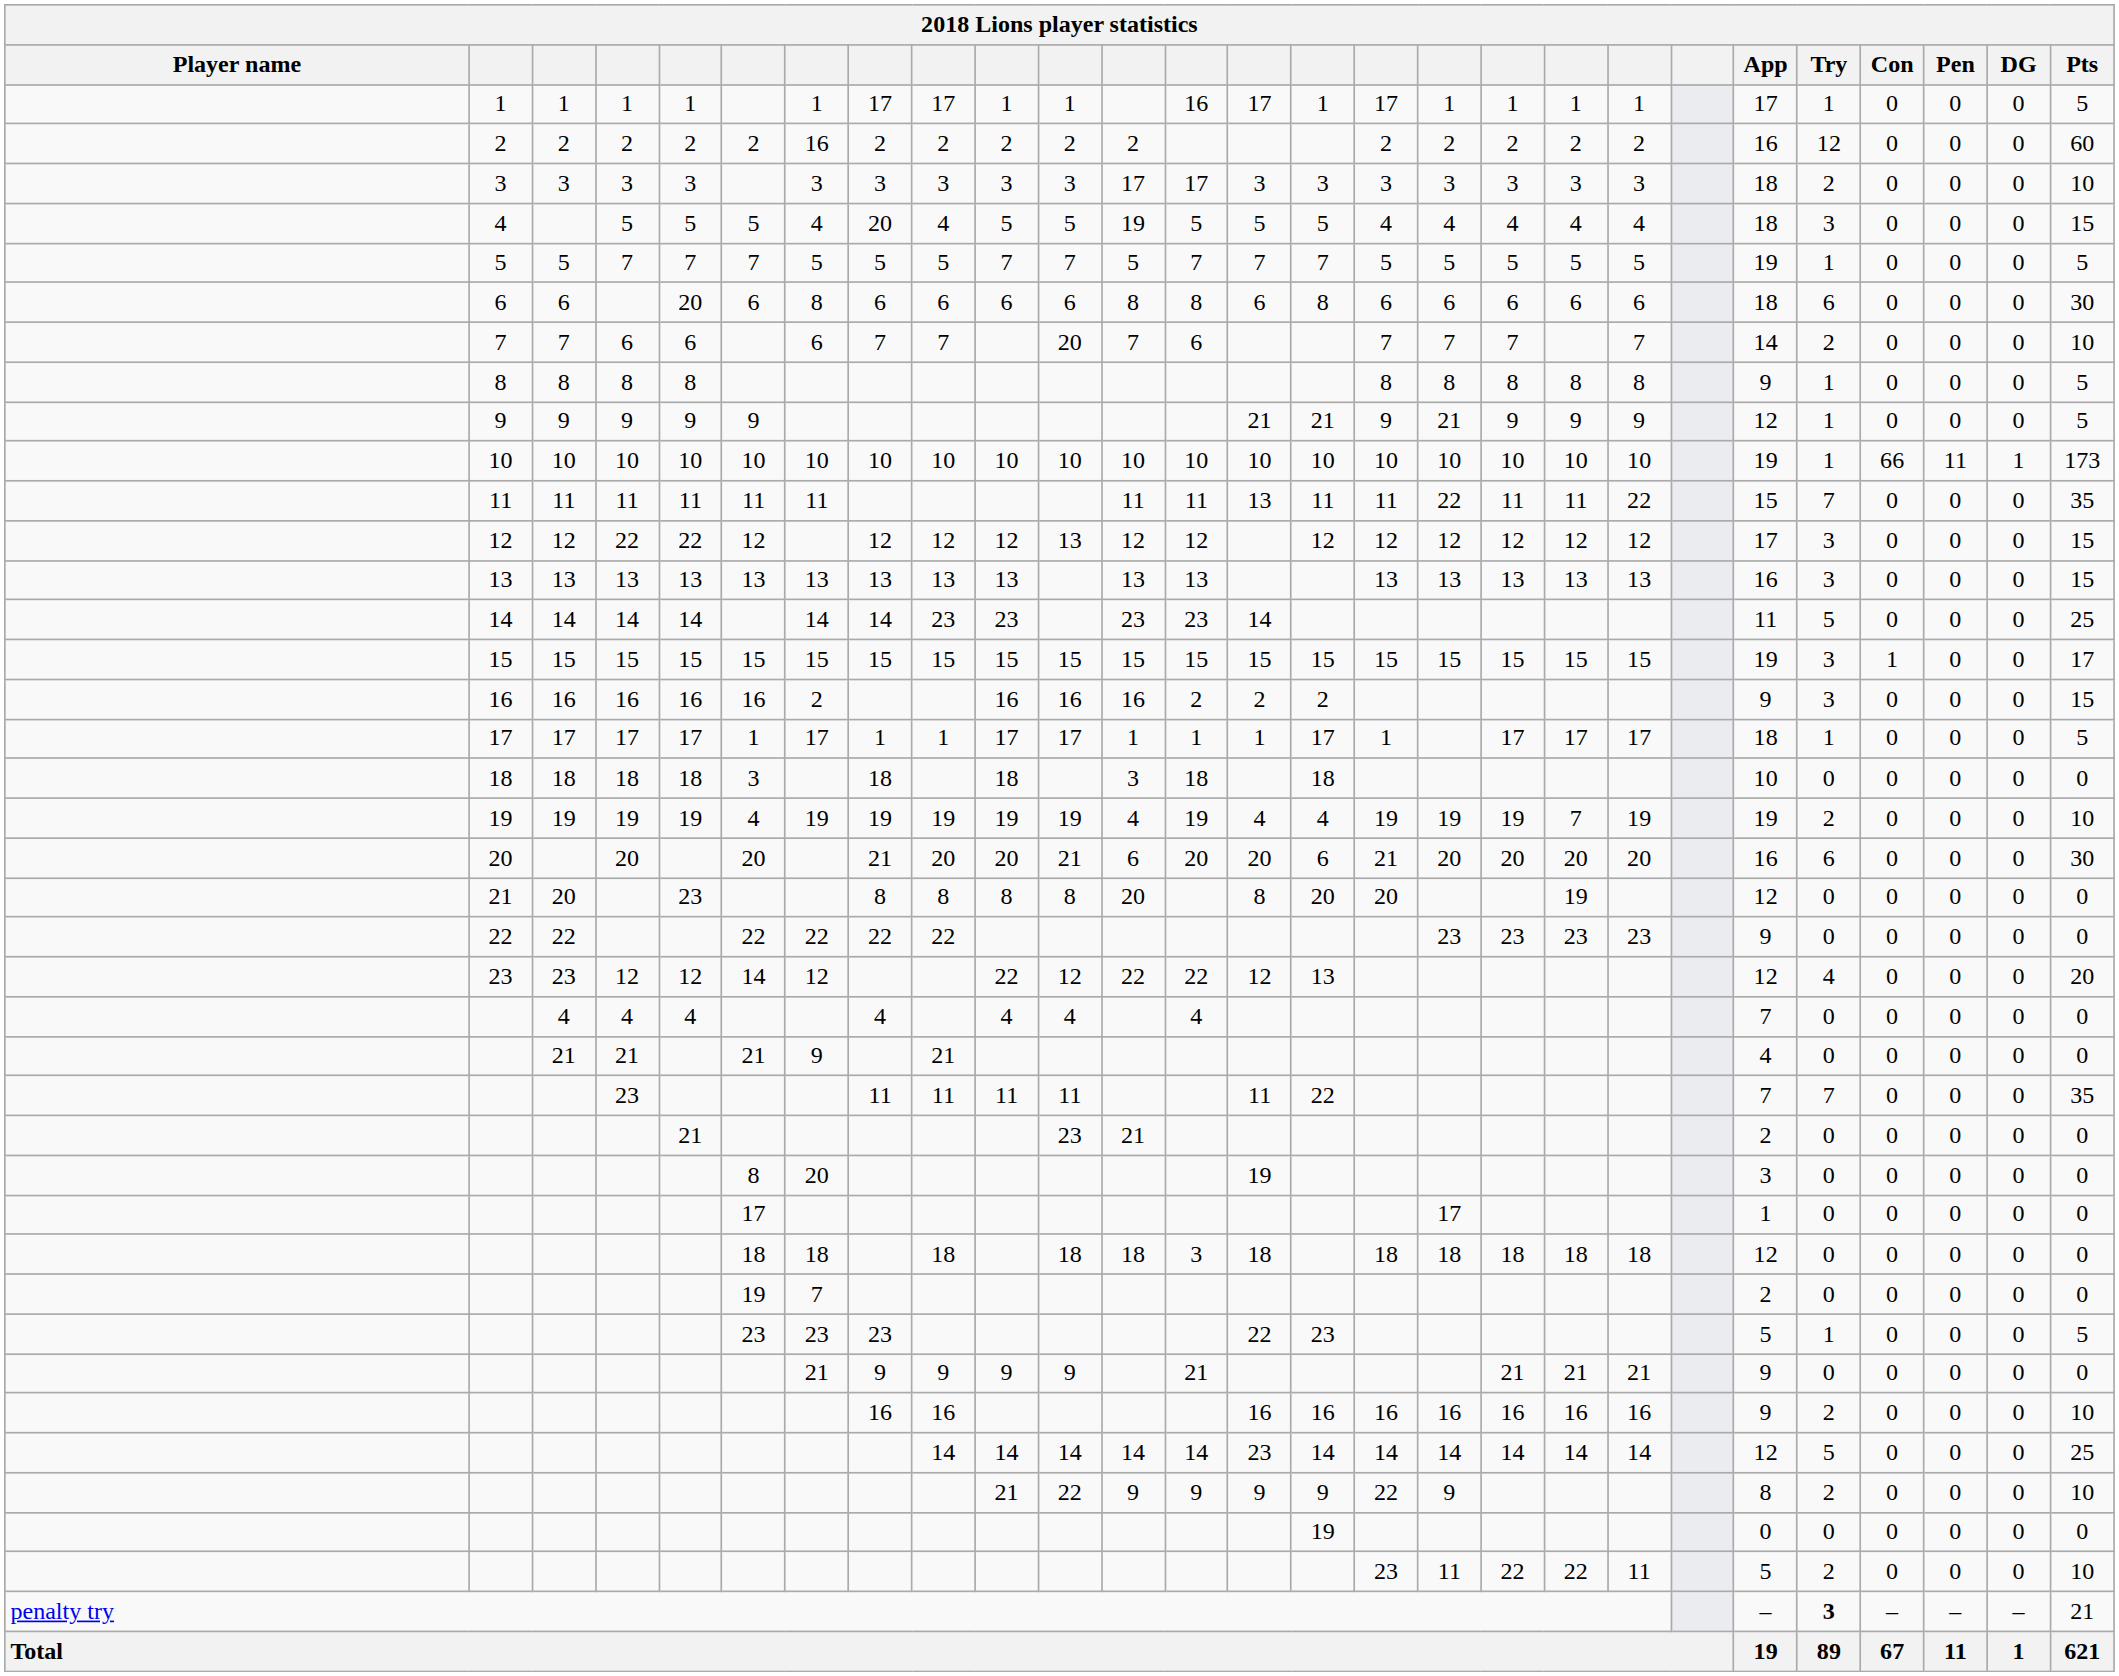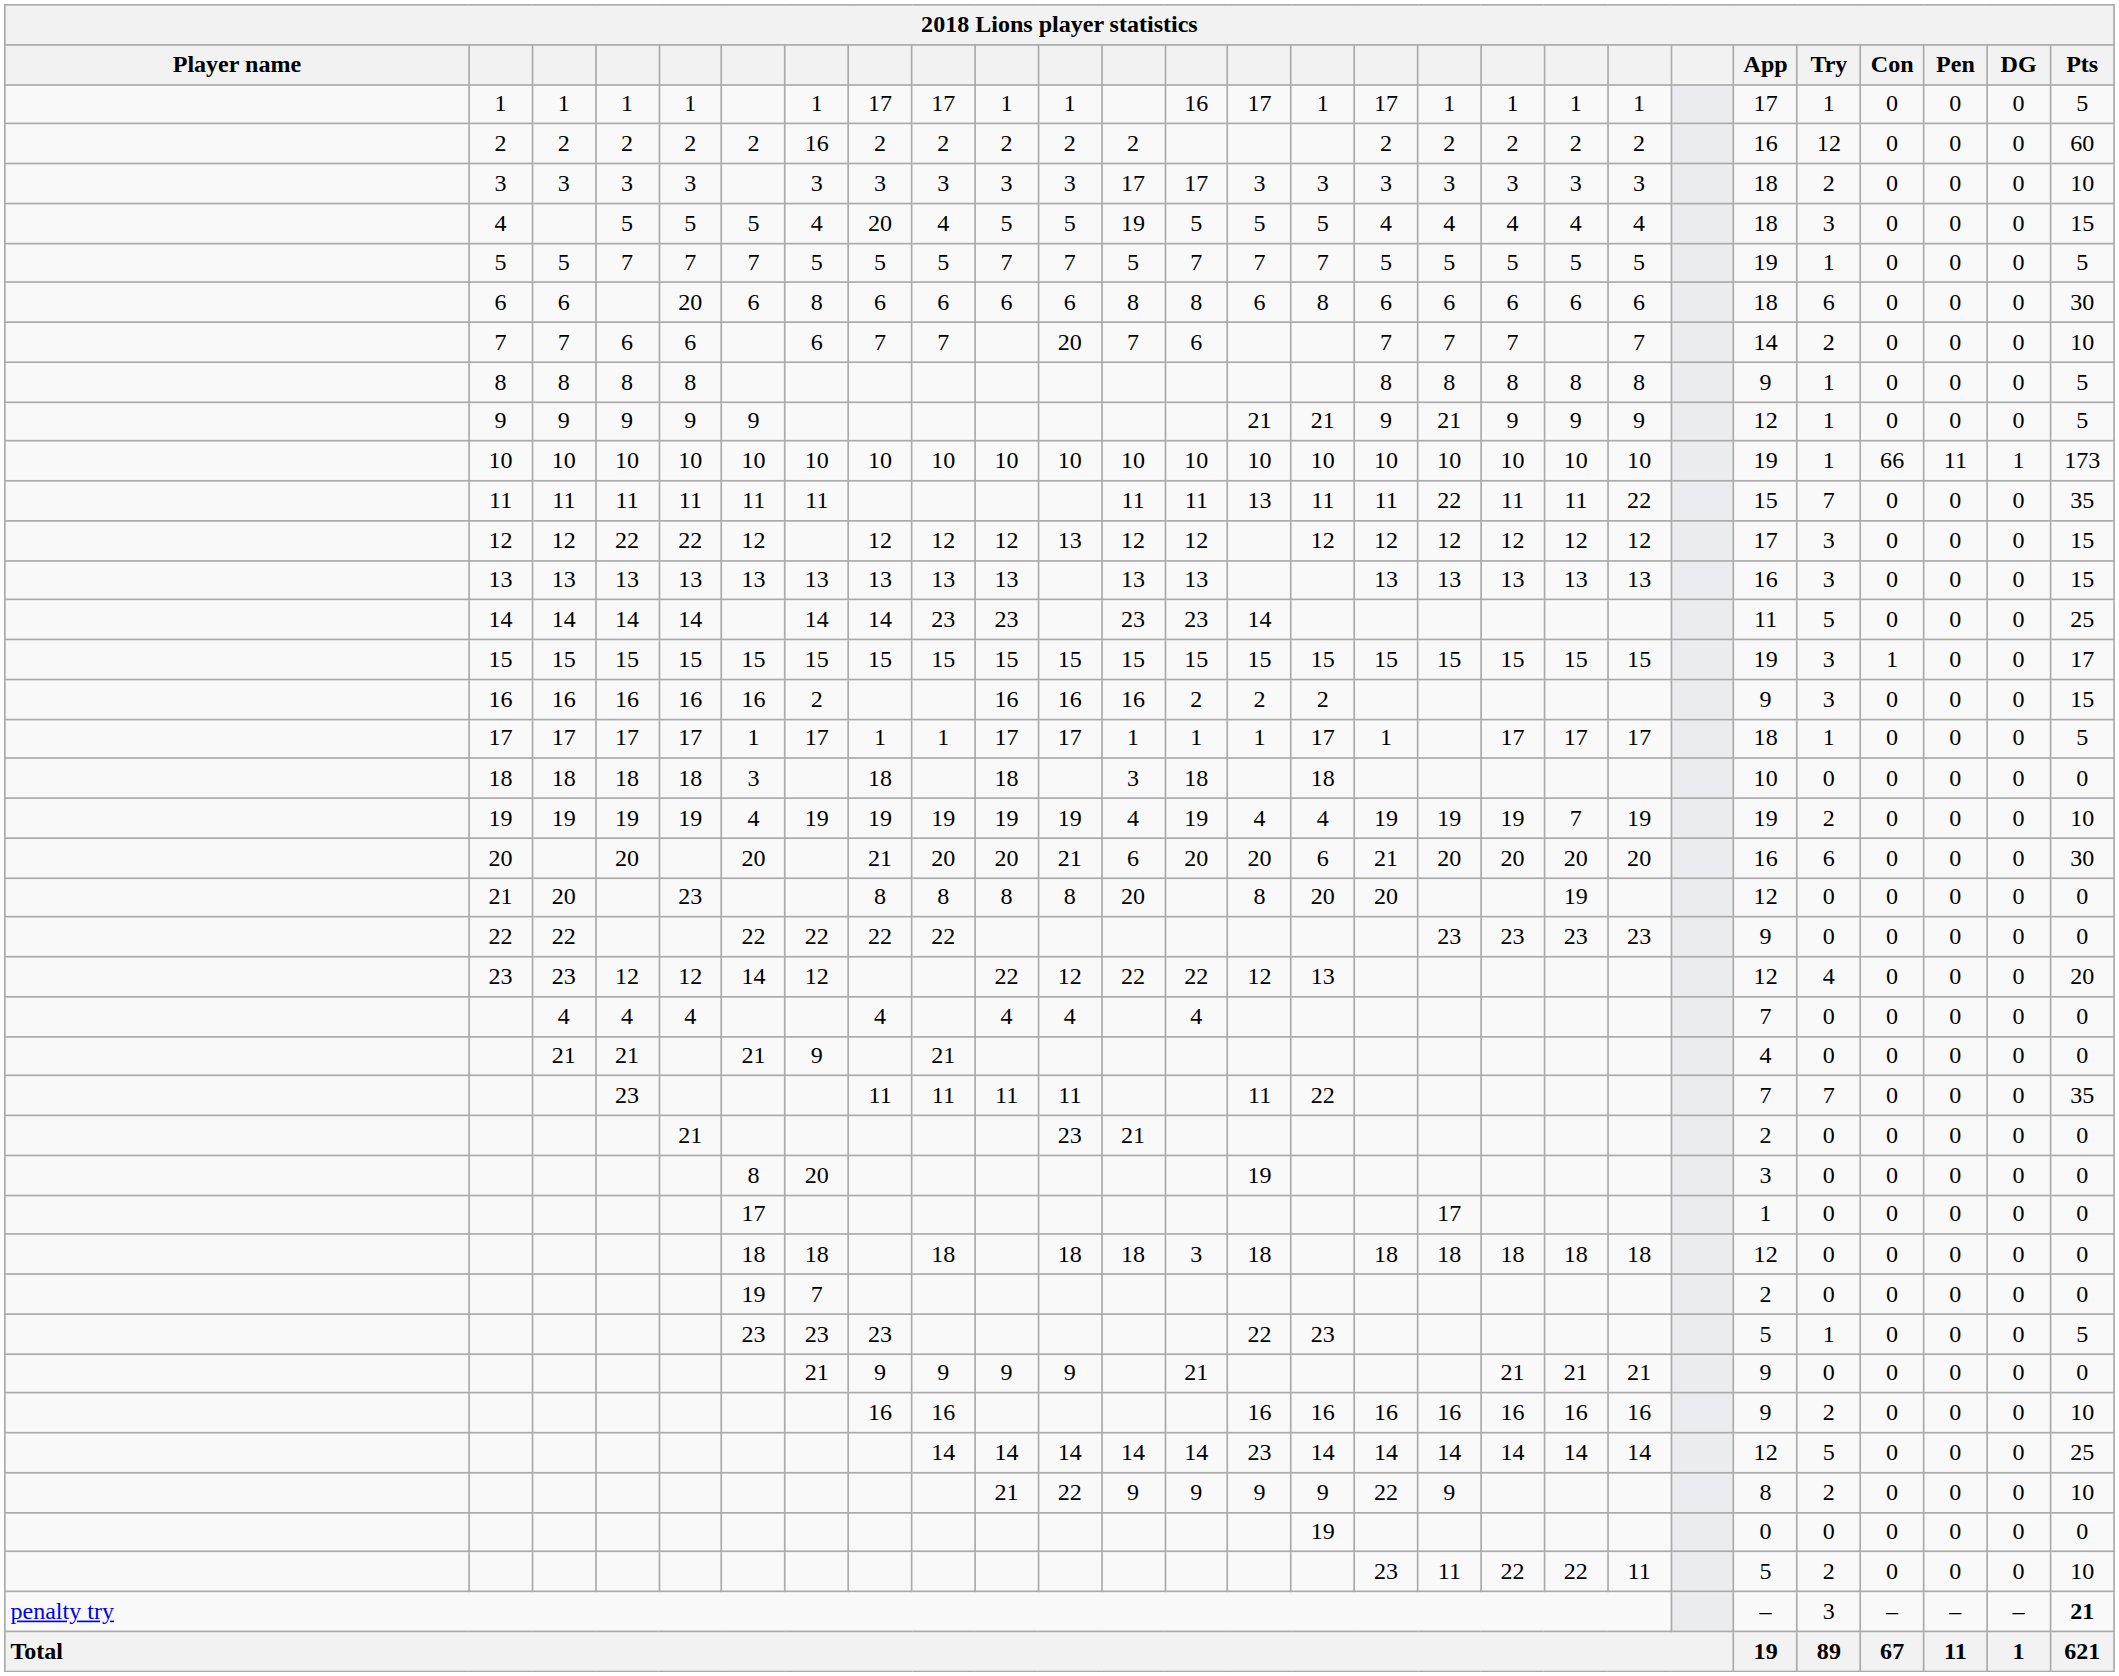(1829, 1611) bold -> (1829, 1611) normal
(2082, 1611) normal -> (2082, 1611) bold
